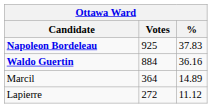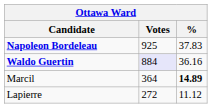(149, 62) no background -> (149, 62) lavender background
(191, 78) normal -> (191, 78) bold
